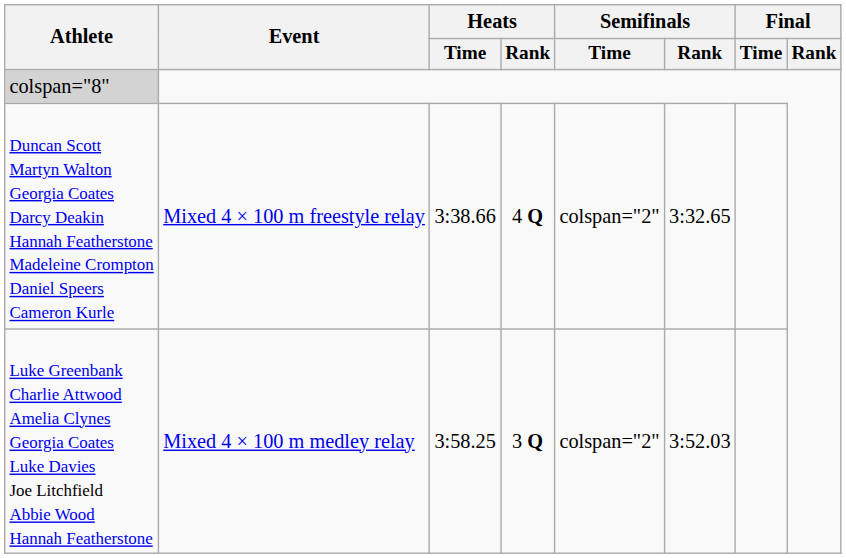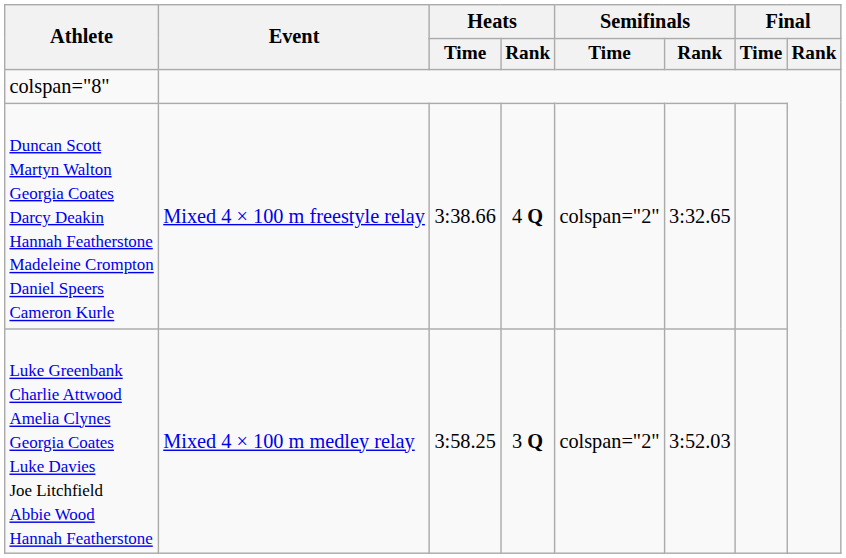(60, 86) lightgrey background -> (60, 86) no background
